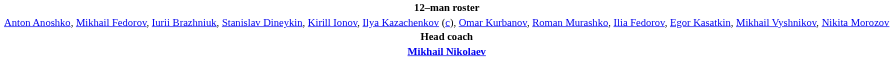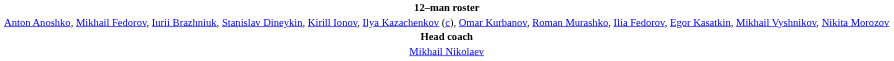(447, 51) bold -> (447, 51) normal
